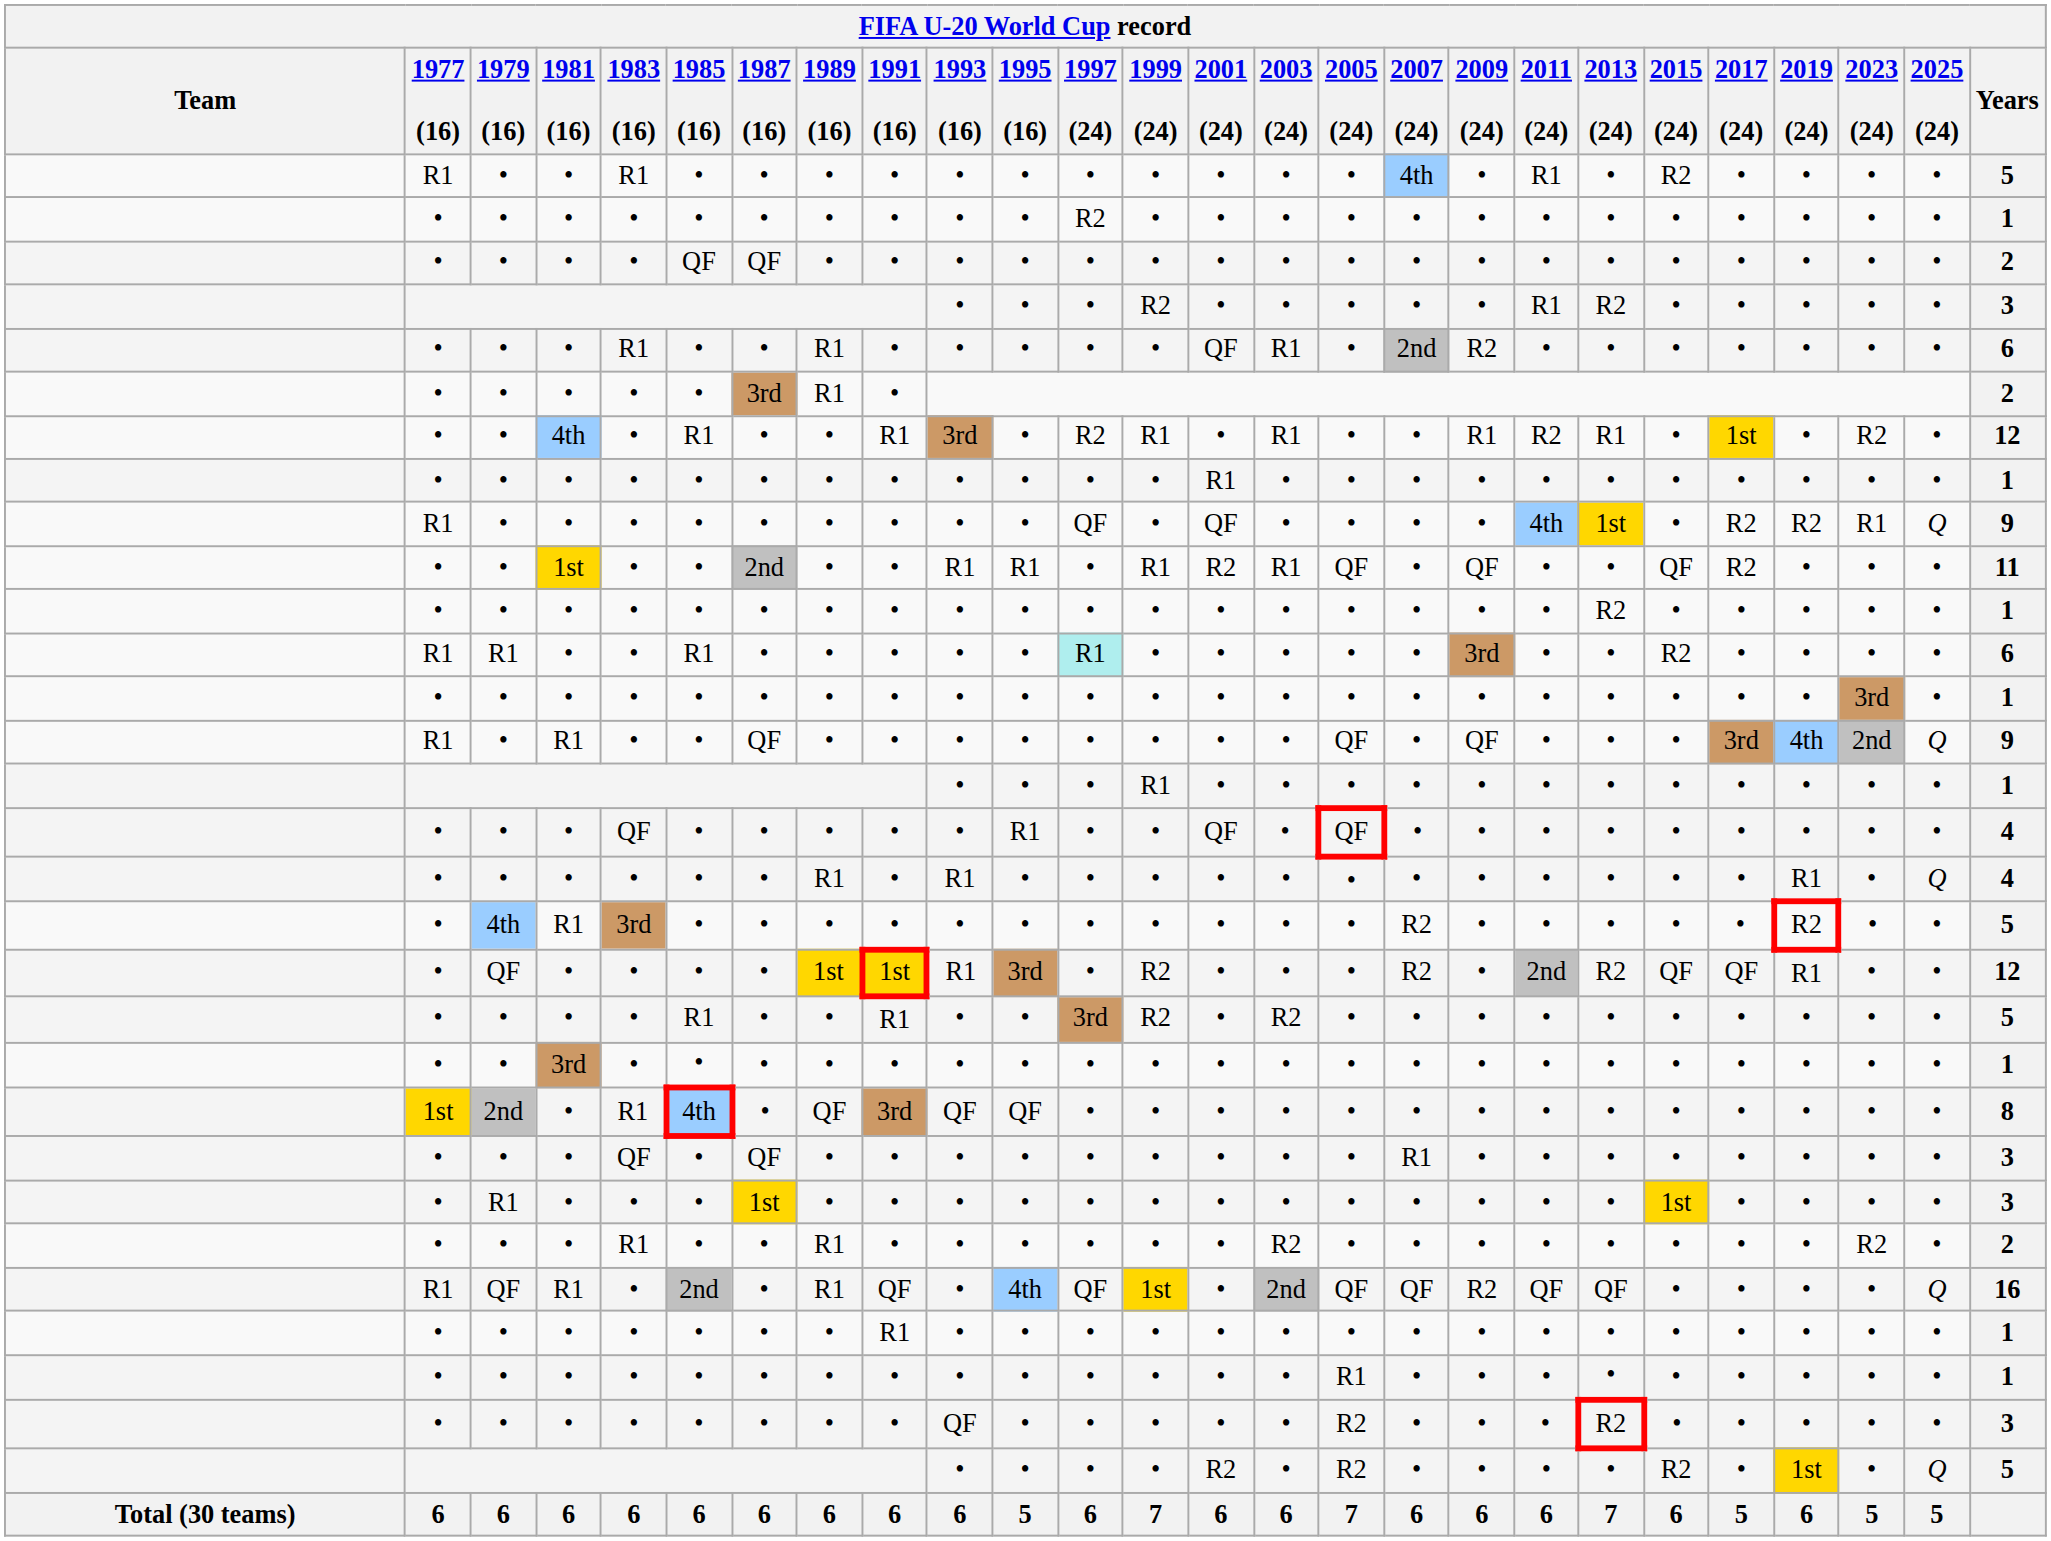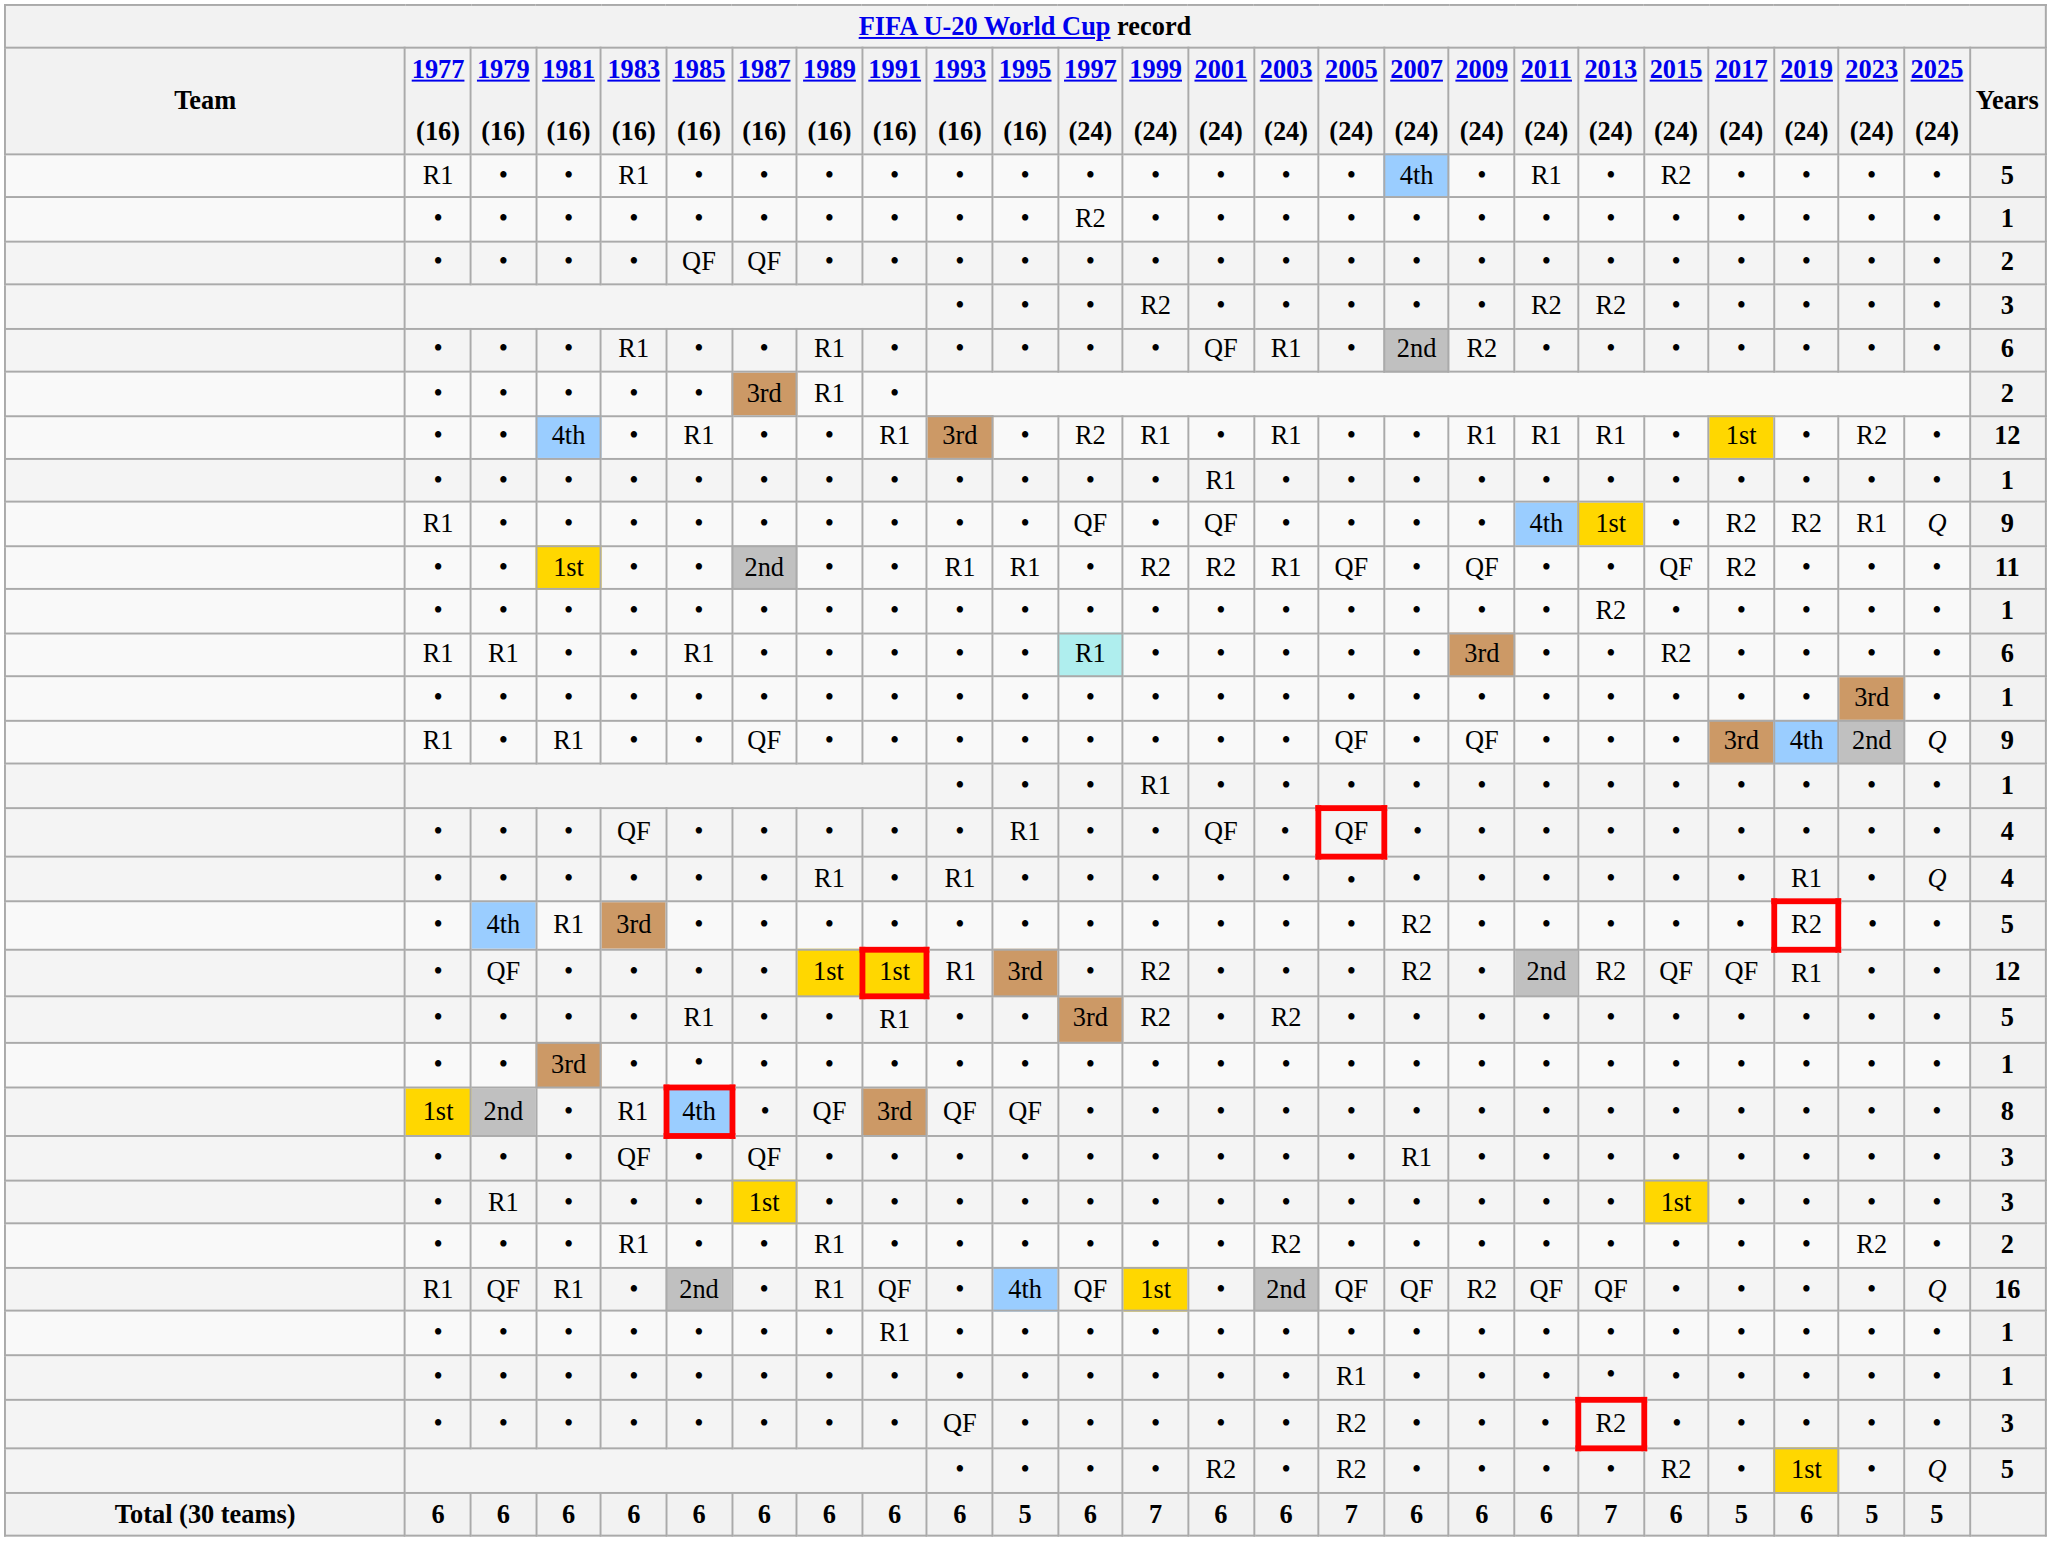(1546, 305) R1 -> (1546, 305) R2
(1546, 436) R2 -> (1546, 436) R1
(1156, 566) R1 -> (1156, 566) R2
